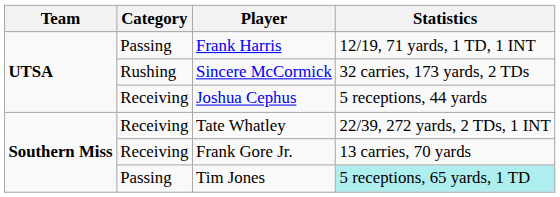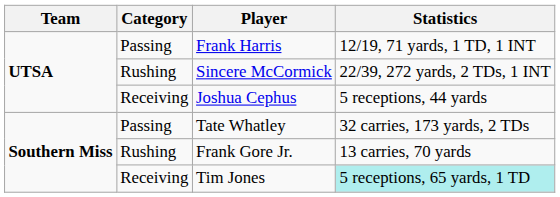(434, 71) 32 carries, 173 yards, 2 TDs -> (445, 71) 22/39, 272 yards, 2 TDs, 1 INT
(154, 125) Receiving -> (146, 125) Passing
(445, 125) 22/39, 272 yards, 2 TDs, 1 INT -> (434, 125) 32 carries, 173 yards, 2 TDs
(154, 151) Receiving -> (148, 151) Rushing
(146, 178) Passing -> (154, 178) Receiving
